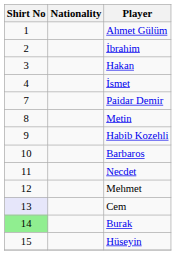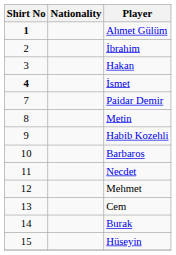(26, 31) normal -> (26, 31) bold
(26, 83) normal -> (26, 83) bold
(26, 206) lavender background -> (26, 206) no background
(26, 223) lightgreen background -> (26, 223) no background
